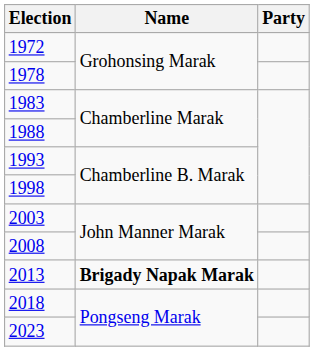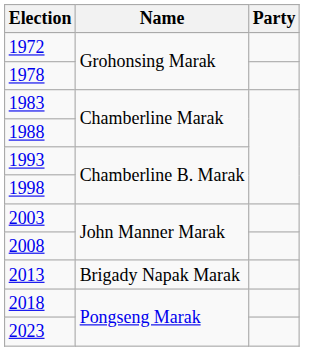(167, 274) bold -> (160, 274) normal
